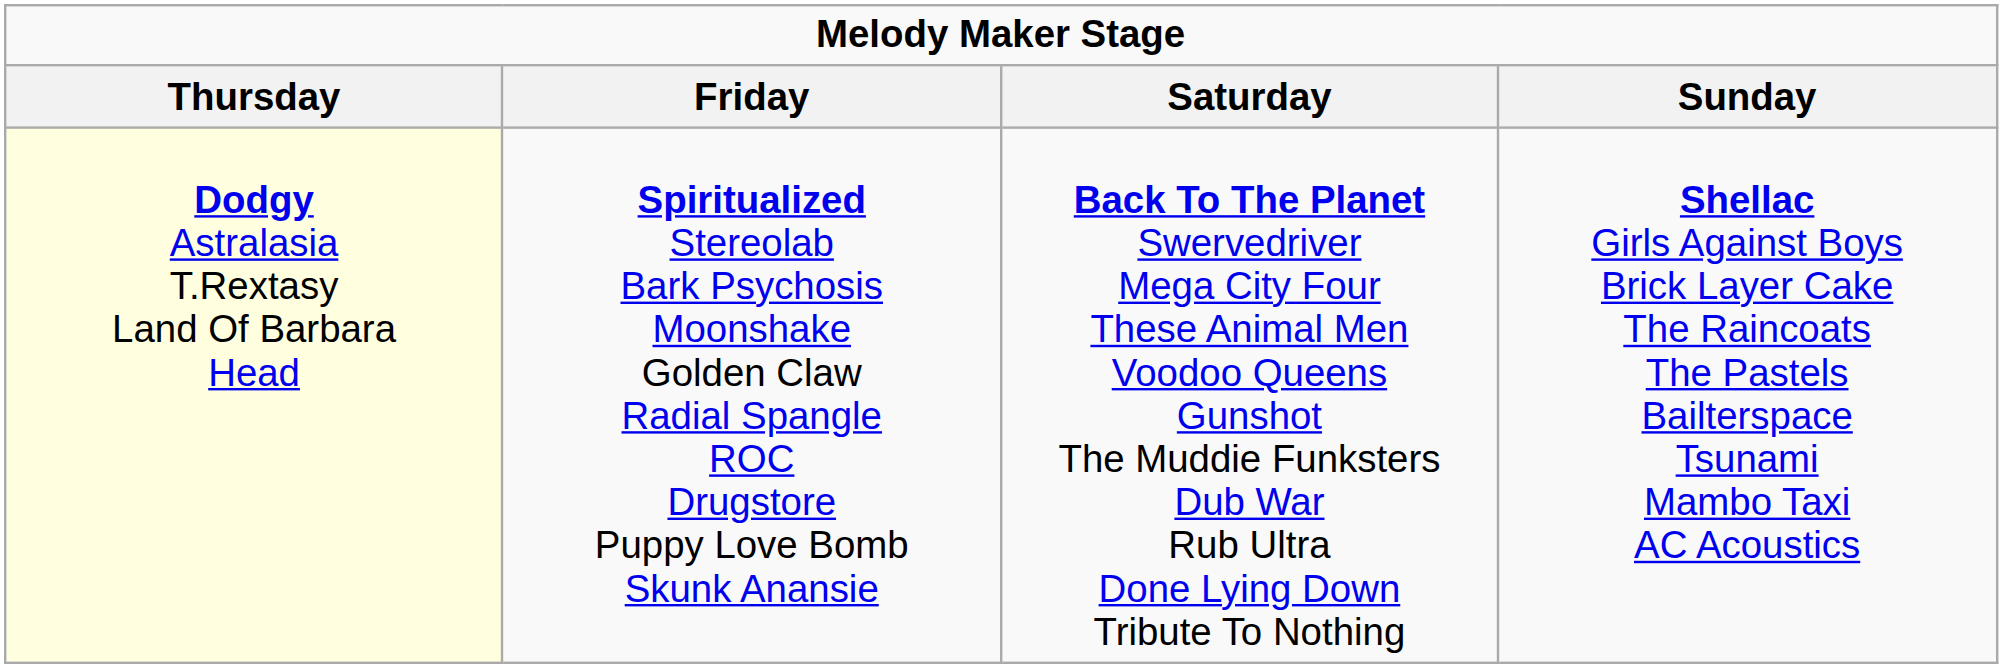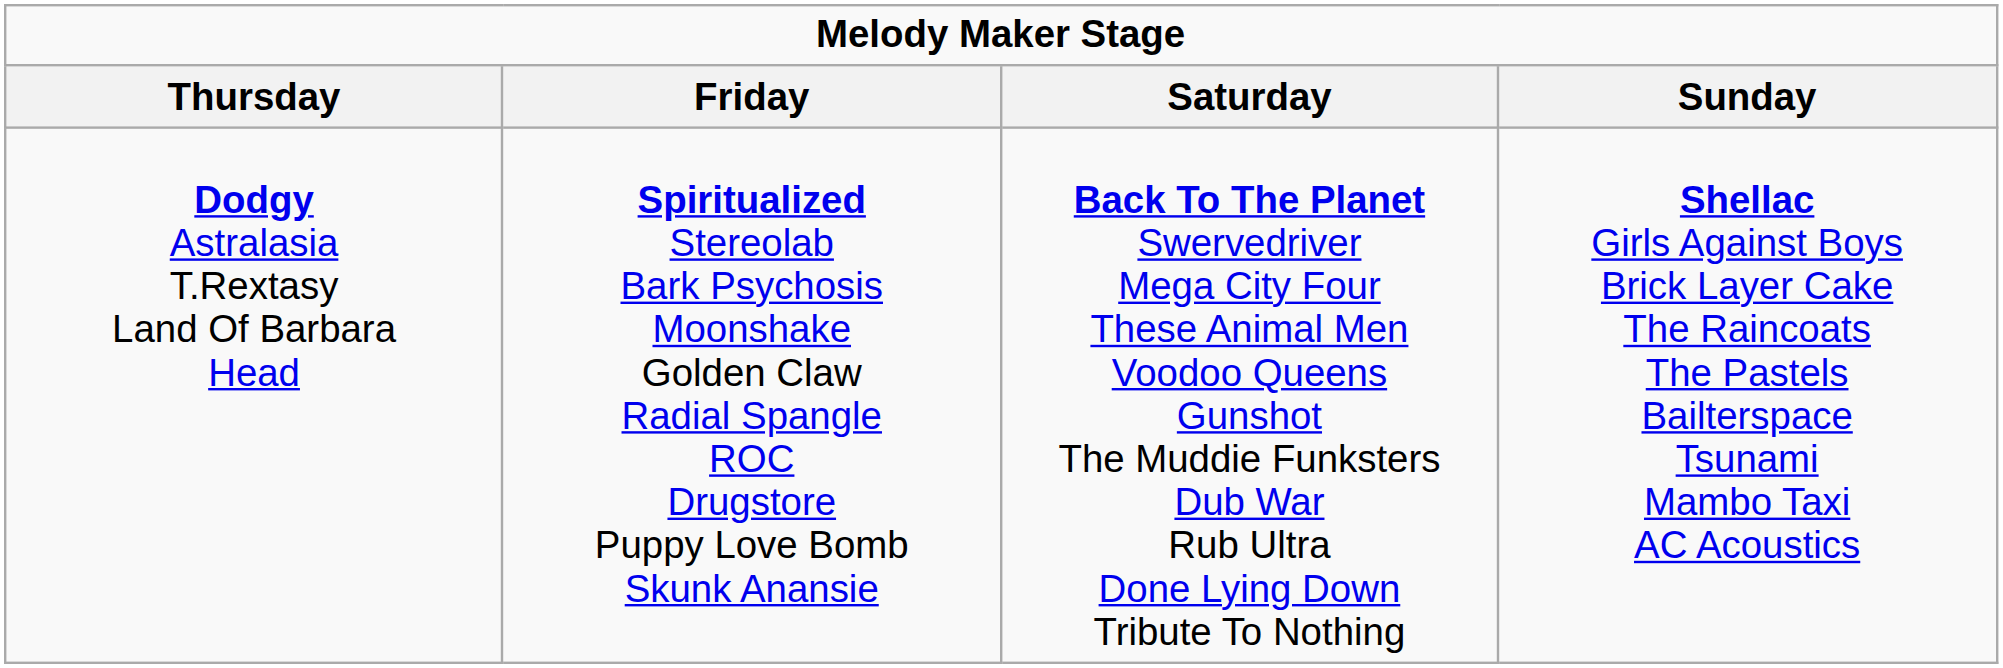(254, 286) lightyellow background -> (254, 286) no background
